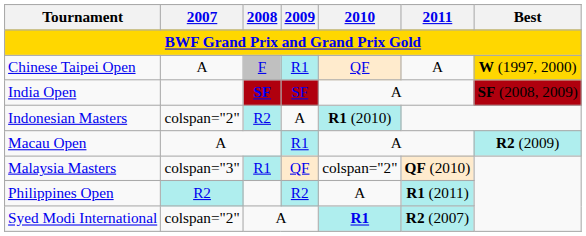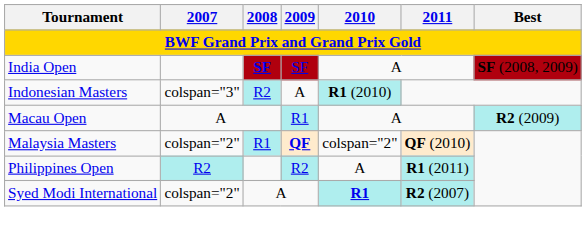- row: (72, 67)
(202, 118) colspan="2" -> (202, 93) colspan="3"
(202, 168) colspan="3" -> (202, 143) colspan="2"
(300, 168) normal -> (300, 143) bold
